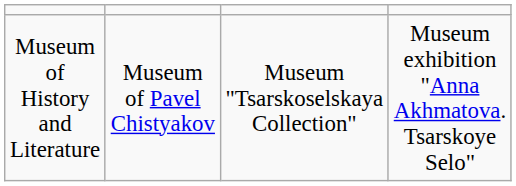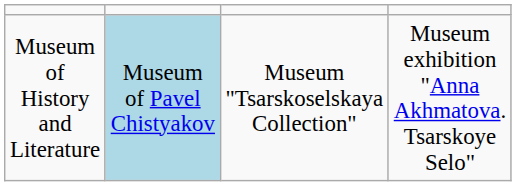(163, 97) no background -> (163, 97) lightblue background
